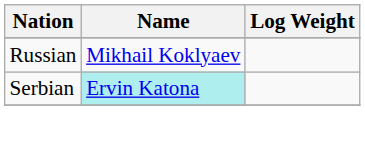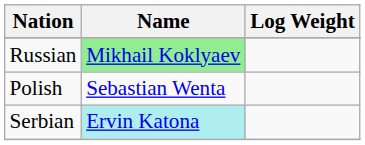(163, 54) no background -> (163, 54) lightgreen background
+ row: (36, 88)
